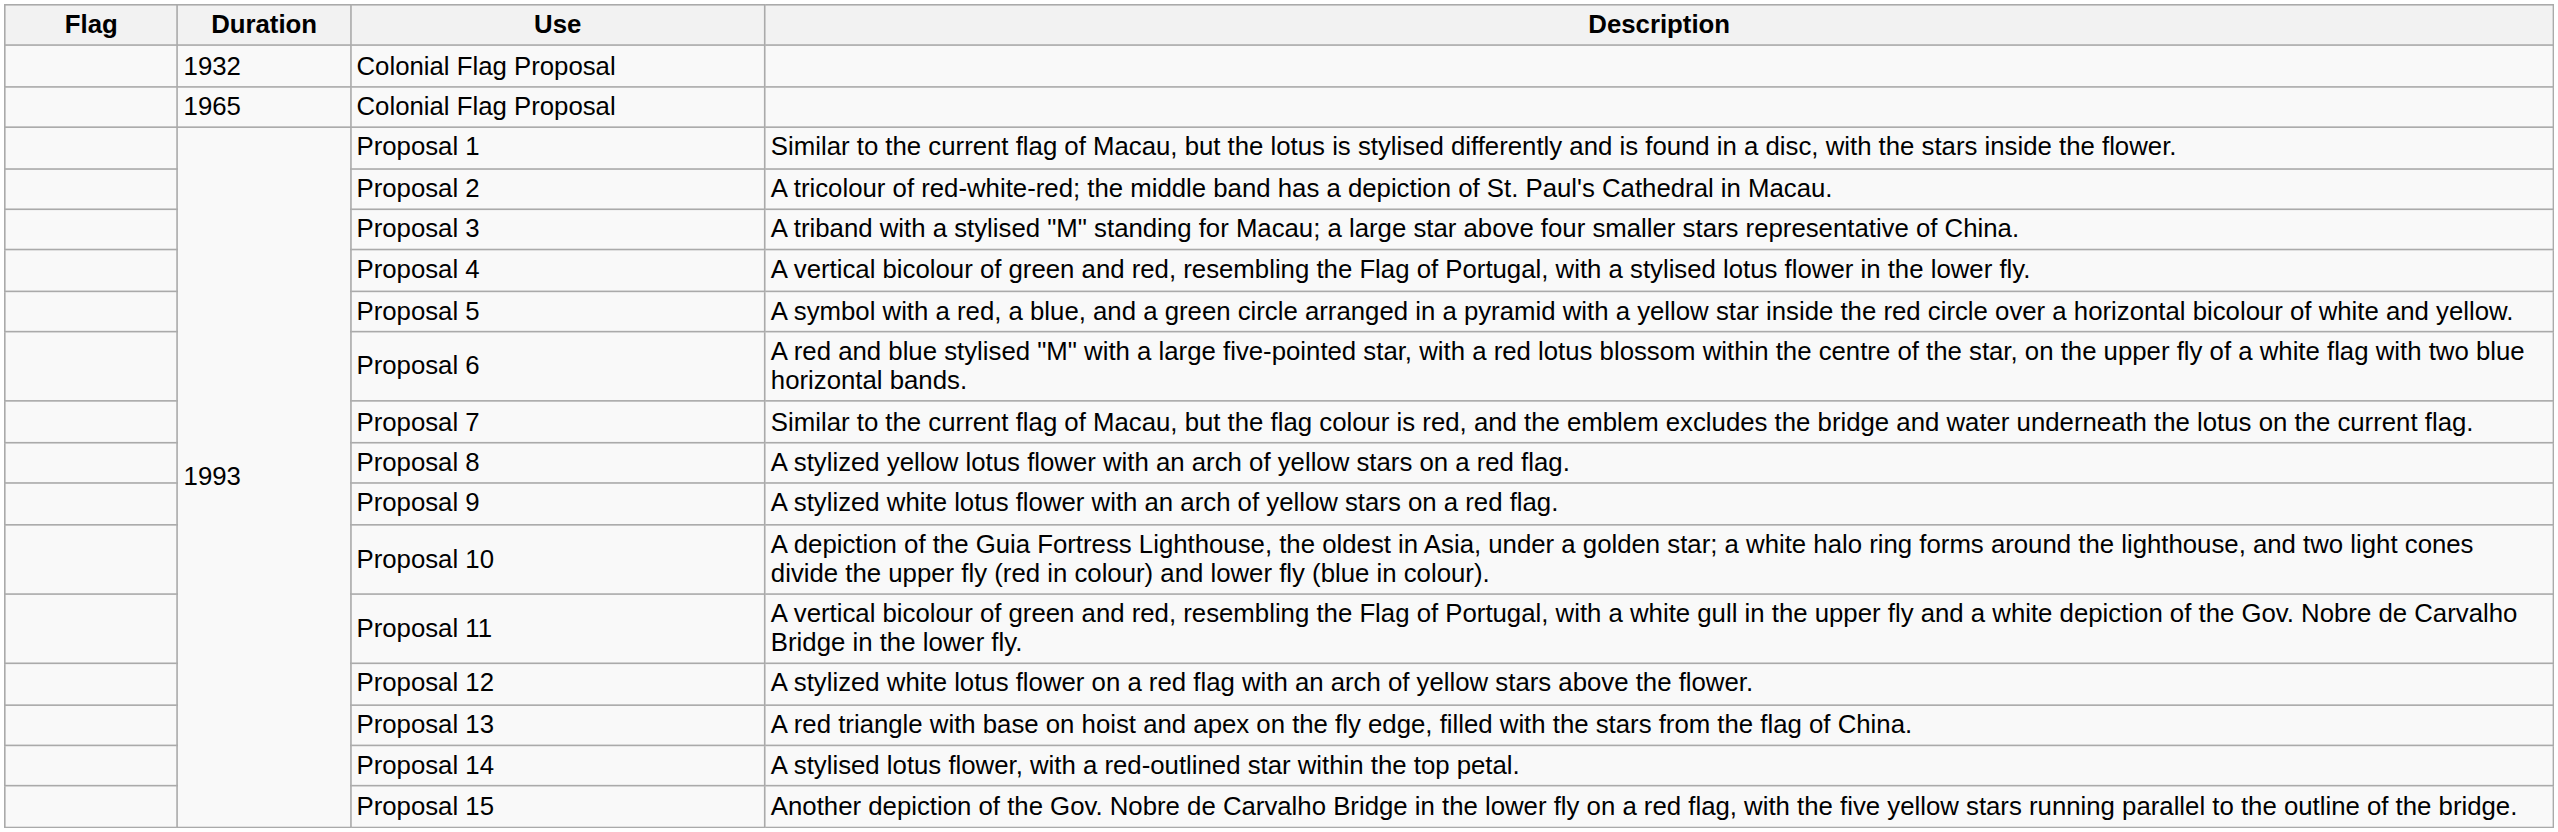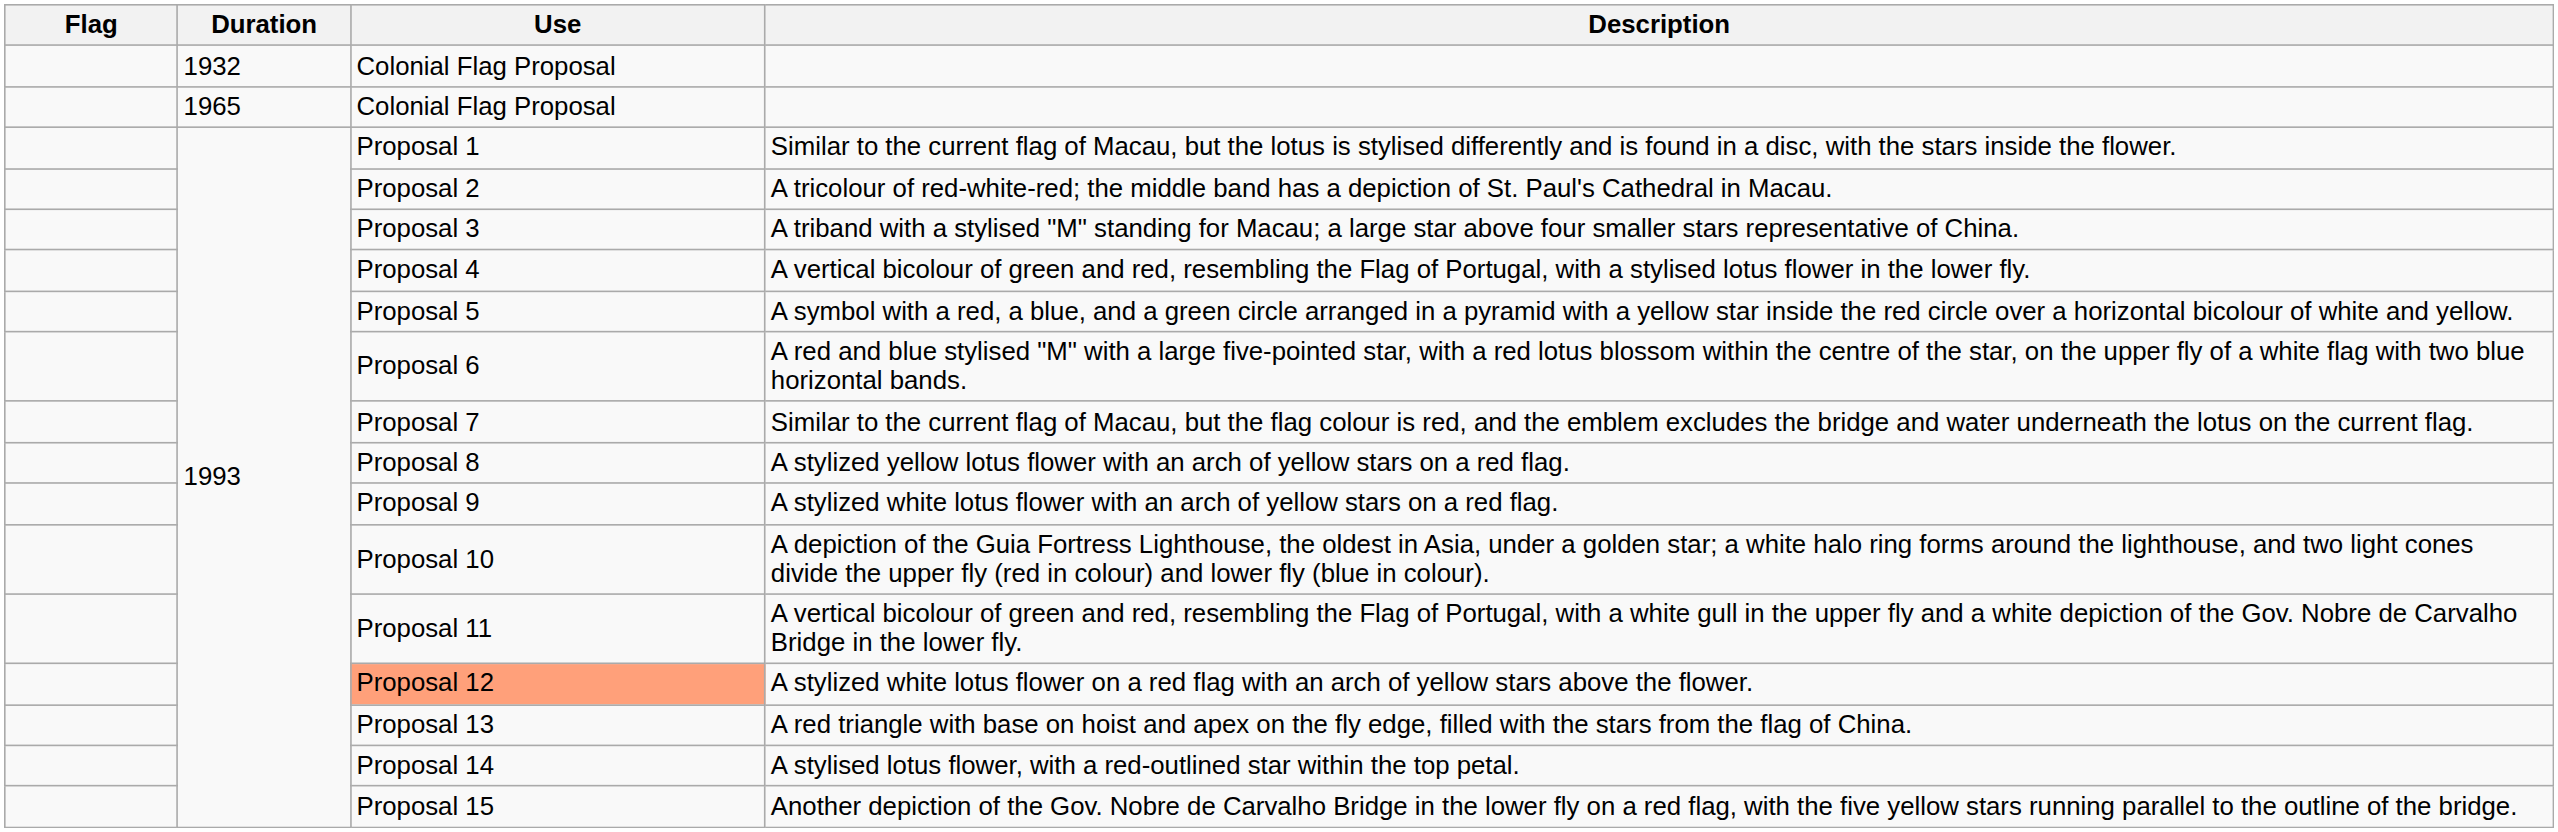(425, 683) no background -> (425, 683) lightsalmon background
